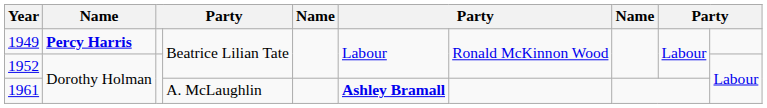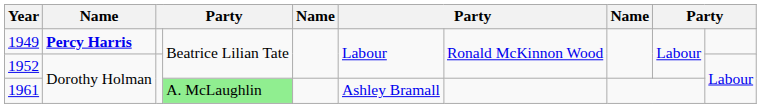(214, 90) no background -> (214, 90) lightgreen background
(394, 90) bold -> (391, 90) normal
